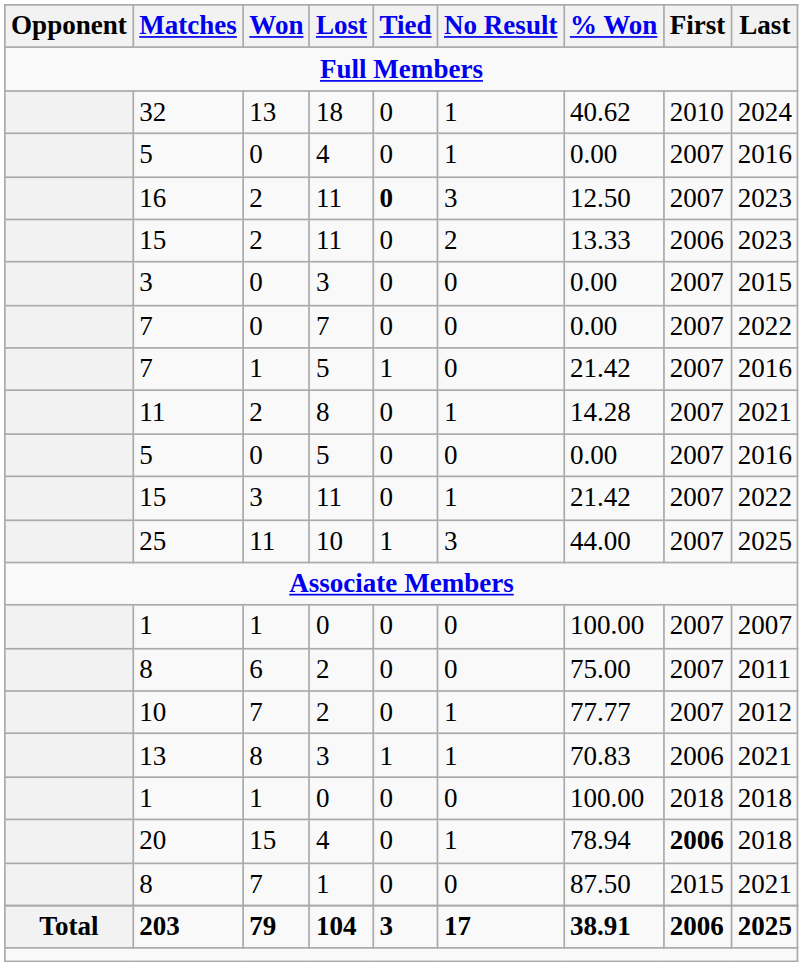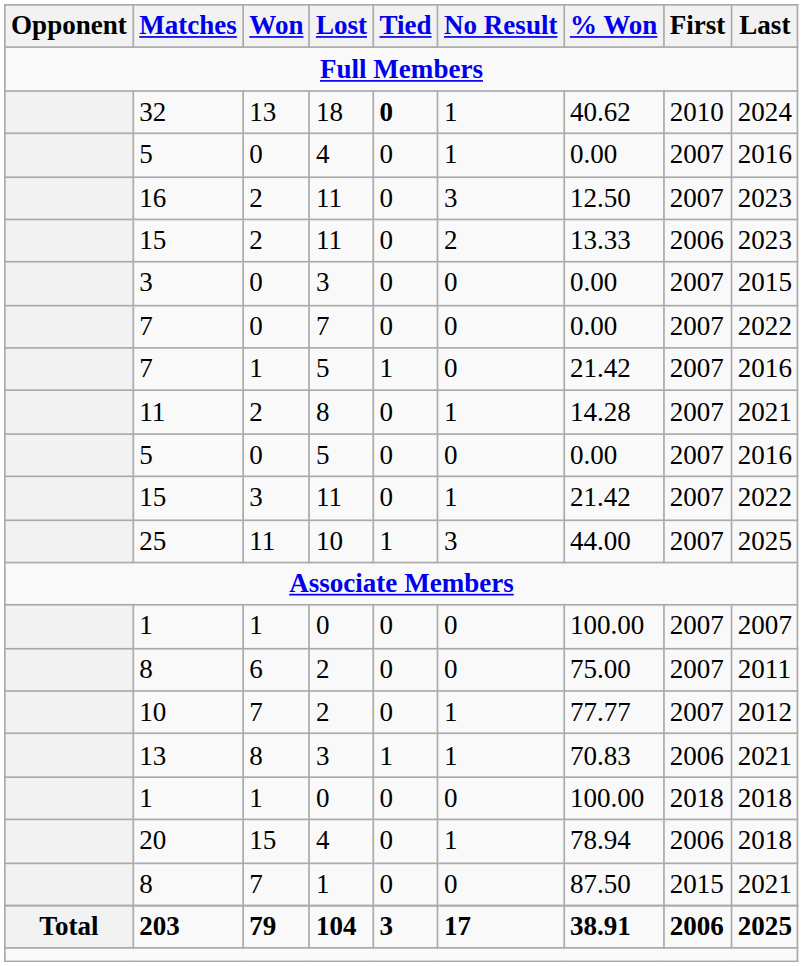(386, 111) normal -> (386, 111) bold
(386, 197) bold -> (386, 197) normal
(697, 840) bold -> (697, 840) normal
